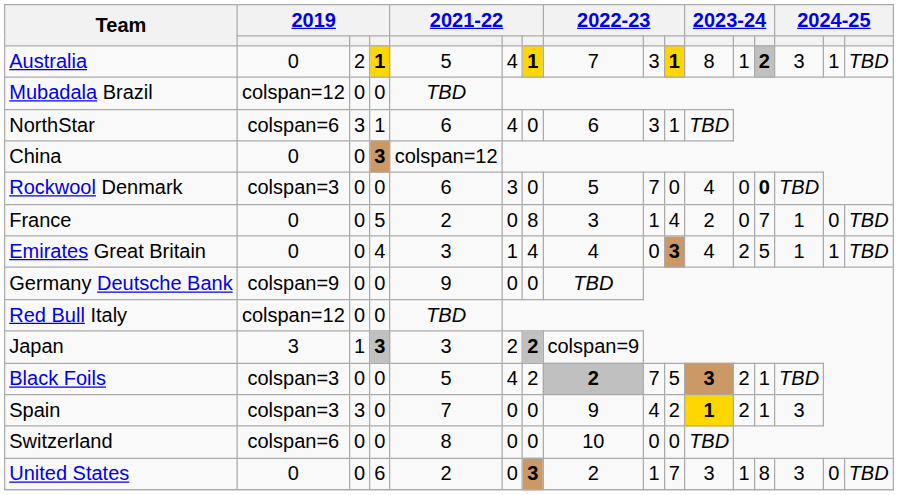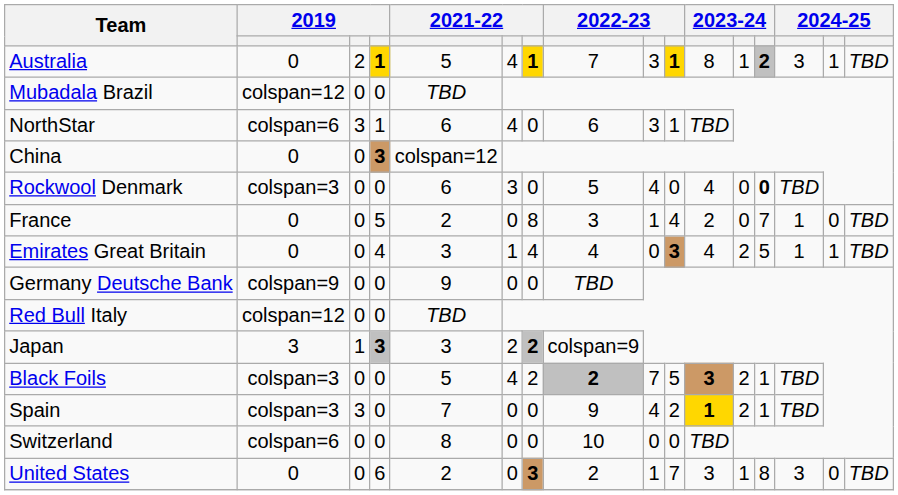(654, 188) 7 -> (654, 188) 4
(799, 410) 3 -> (799, 410) TBD
